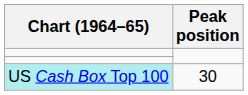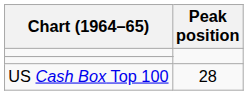(88, 76) paleturquoise background -> (88, 76) no background
(208, 76) 30 -> (208, 76) 28
